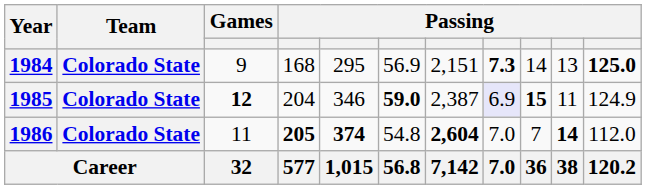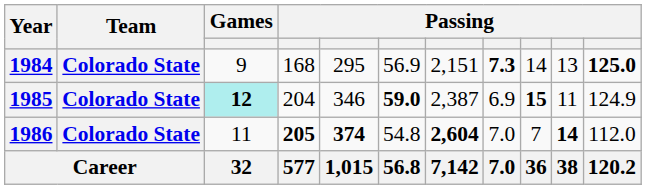(241, 99) no background -> (241, 99) paleturquoise background
(502, 99) lavender background -> (502, 99) no background
